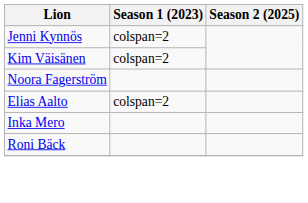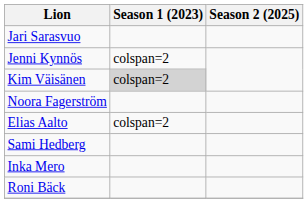+ row: (44, 36)
(141, 58) no background -> (141, 79) lightgrey background
+ row: (47, 144)
